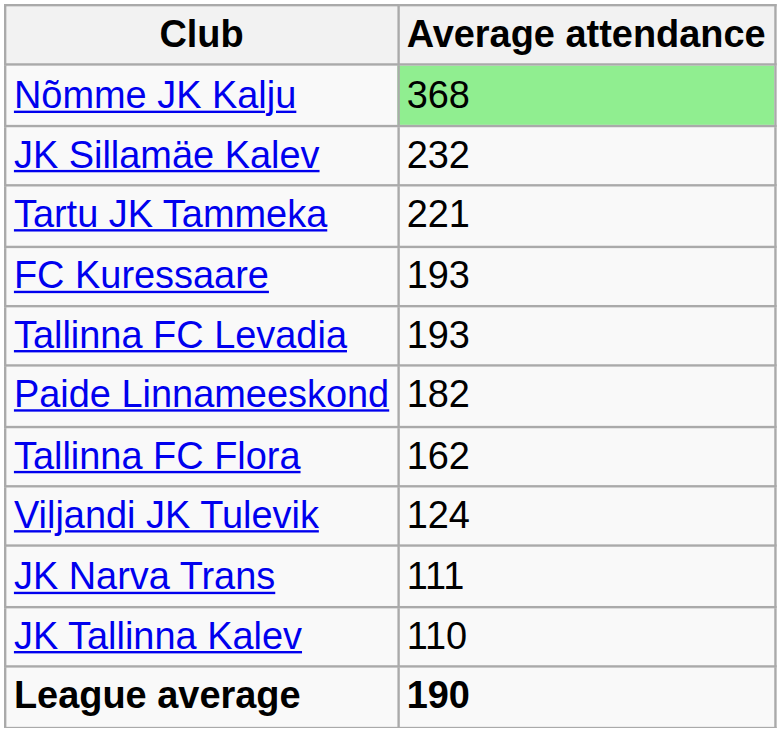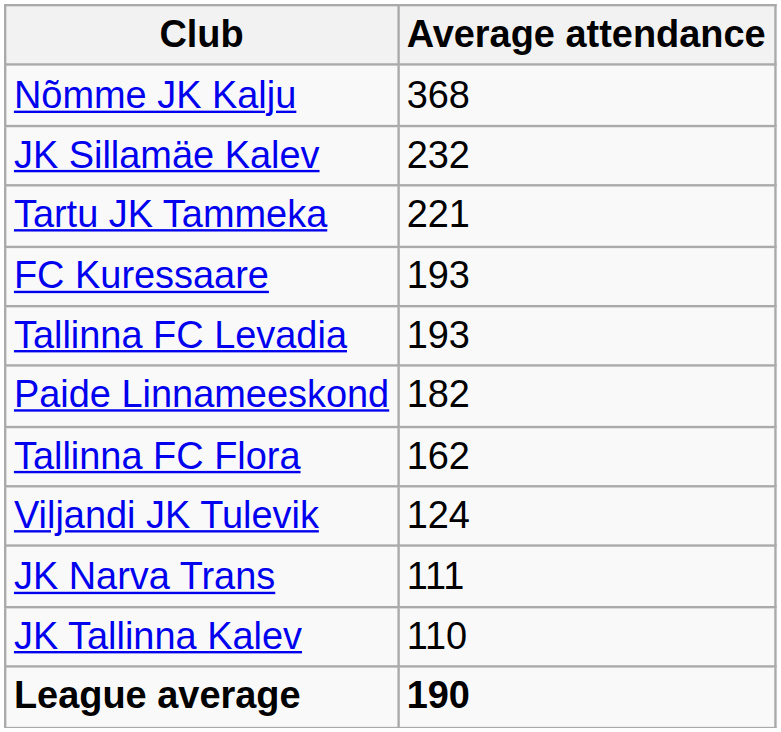(438, 94) lightgreen background -> (438, 94) no background
